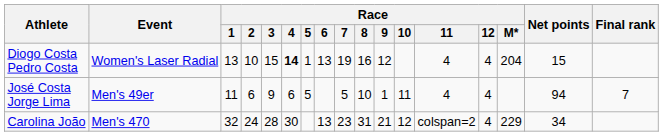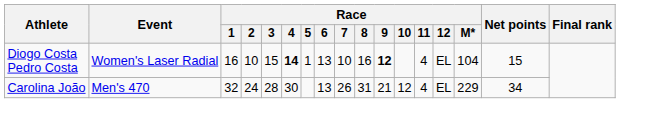(231, 61) 13 -> (231, 61) 16
(344, 61) 19 -> (344, 61) 10
(384, 61) normal -> (384, 61) bold
(488, 61) 4 -> (444, 61) EL
(511, 61) 204 -> (468, 61) 104
- row: (39, 95)
(344, 122) 23 -> (344, 88) 26
(447, 122) colspan=2 -> (424, 88) 4
(488, 122) 4 -> (444, 88) EL
